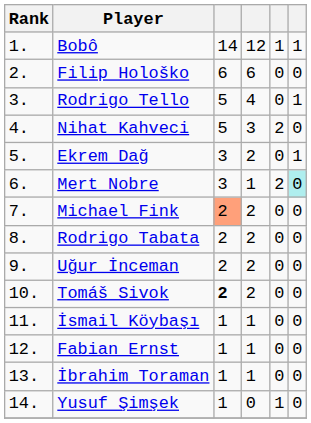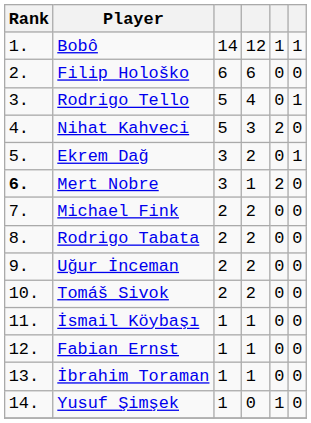(19, 184) normal -> (19, 184) bold
(297, 184) paleturquoise background -> (297, 184) no background
(223, 211) lightsalmon background -> (223, 211) no background
(223, 294) bold -> (223, 294) normal
